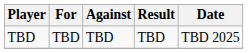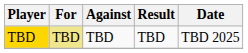(21, 37) no background -> (21, 37) gold background
(66, 37) no background -> (66, 37) khaki background
